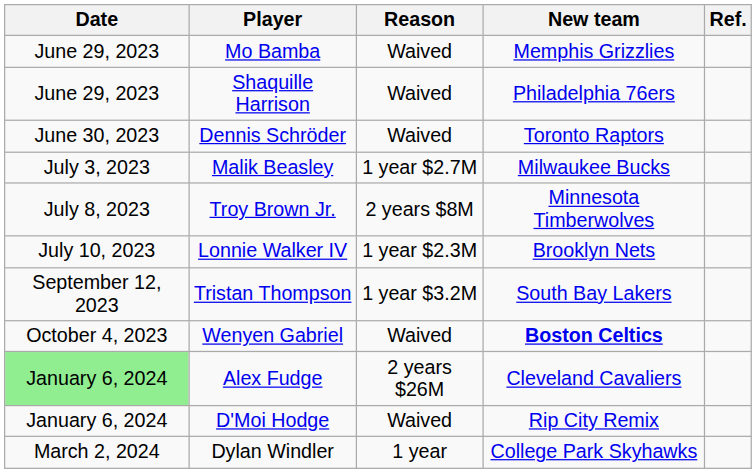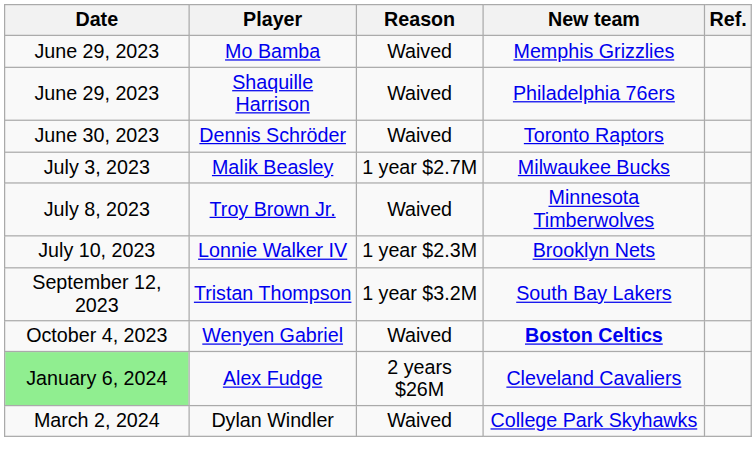(420, 209) 2 years $8M -> (420, 209) Waived
- row: (273, 420)
(420, 451) 1 year -> (420, 420) Waived
